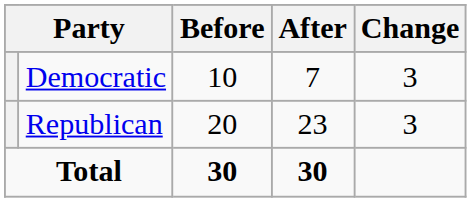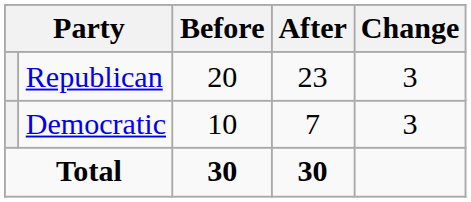rows swapped: (94, 123) <-> (96, 76)
